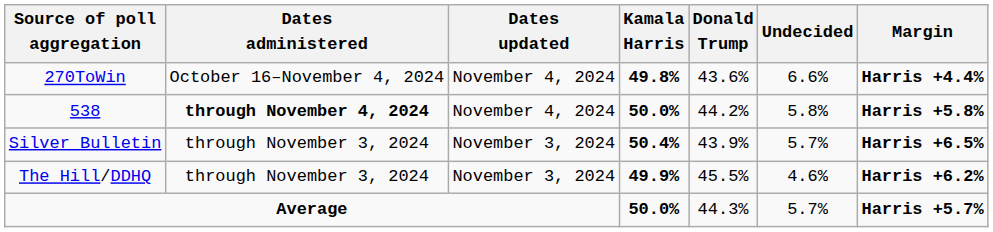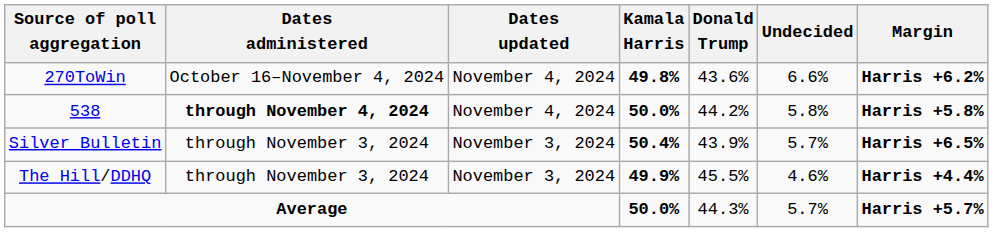(923, 78) Harris +4.4% -> (923, 78) Harris +6.2%
(923, 176) Harris +6.2% -> (923, 176) Harris +4.4%
